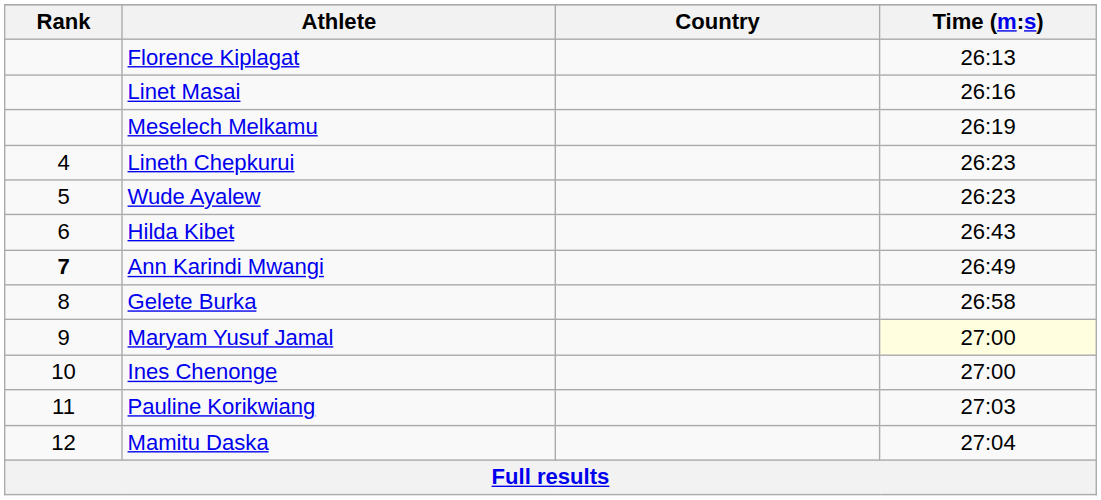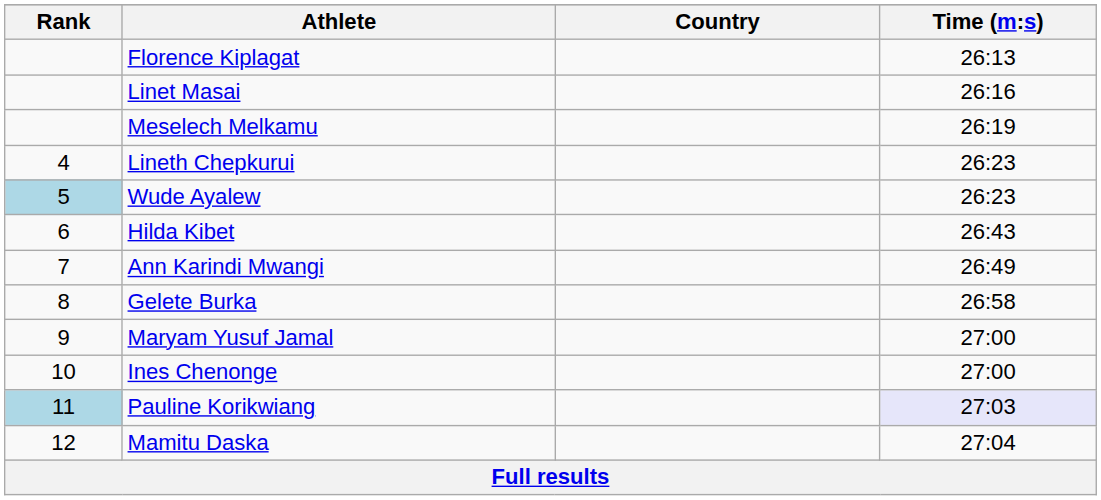(64, 197) no background -> (64, 197) lightblue background
(64, 267) bold -> (64, 267) normal
(988, 337) lightyellow background -> (988, 337) no background
(64, 407) no background -> (64, 407) lightblue background
(988, 407) no background -> (988, 407) lavender background
